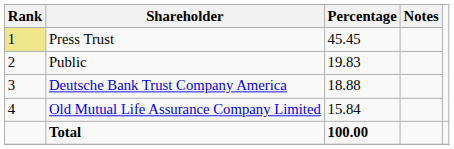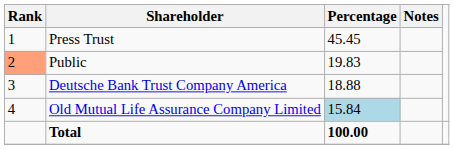(11, 39) khaki background -> (11, 39) no background
(11, 62) no background -> (11, 62) lightsalmon background
(344, 109) no background -> (344, 109) lightblue background
